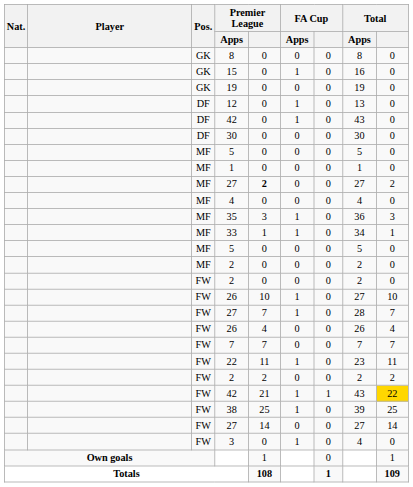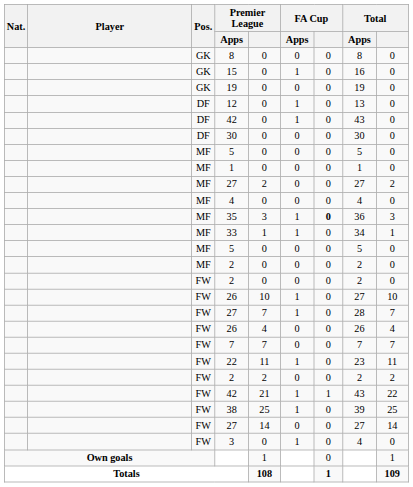(264, 184) bold -> (264, 184) normal
(328, 216) normal -> (328, 216) bold
(392, 393) gold background -> (392, 393) no background
